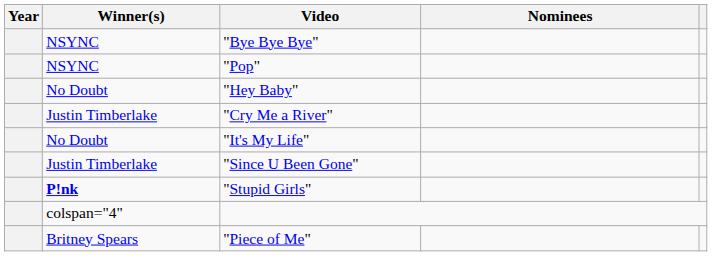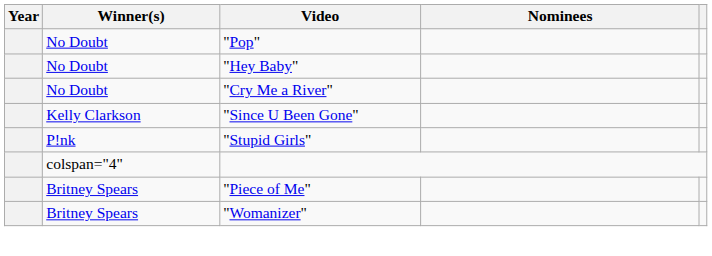- row: (271, 41)
(73, 66) NSYNC -> (77, 41) No Doubt
(102, 115) Justin Timberlake -> (77, 90) No Doubt
- row: (266, 139)
(102, 164) Justin Timberlake -> (93, 115) Kelly Clarkson
(62, 189) bold -> (61, 139) normal
+ row: (265, 213)
